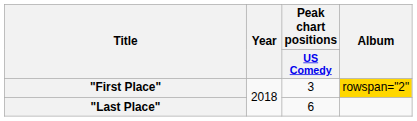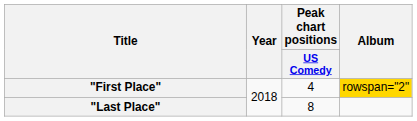(311, 87) 3 -> (311, 87) 4
(311, 106) 6 -> (311, 106) 8
